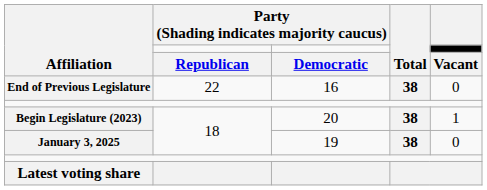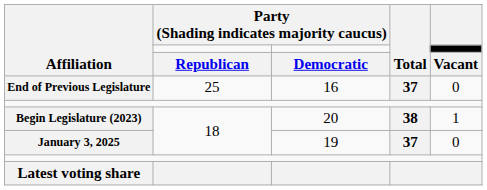(212, 87) 22 -> (212, 87) 25
(410, 87) 38 -> (410, 87) 37
(410, 142) 38 -> (410, 142) 37
